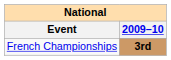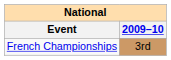(143, 47) bold -> (143, 47) normal
